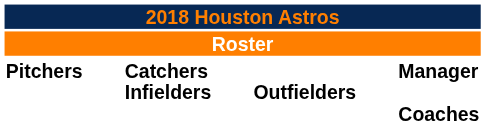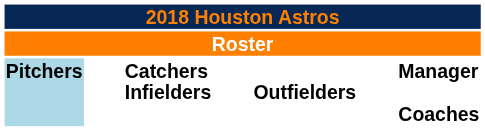(44, 70) no background -> (44, 70) lightblue background
